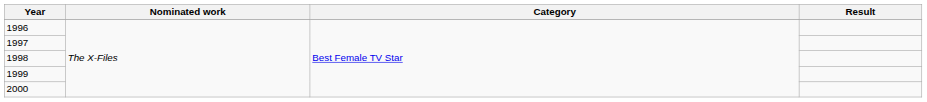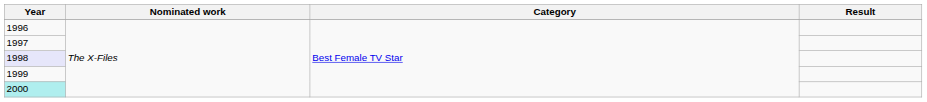(17, 58) no background -> (17, 58) lavender background
(17, 89) no background -> (17, 89) paleturquoise background
